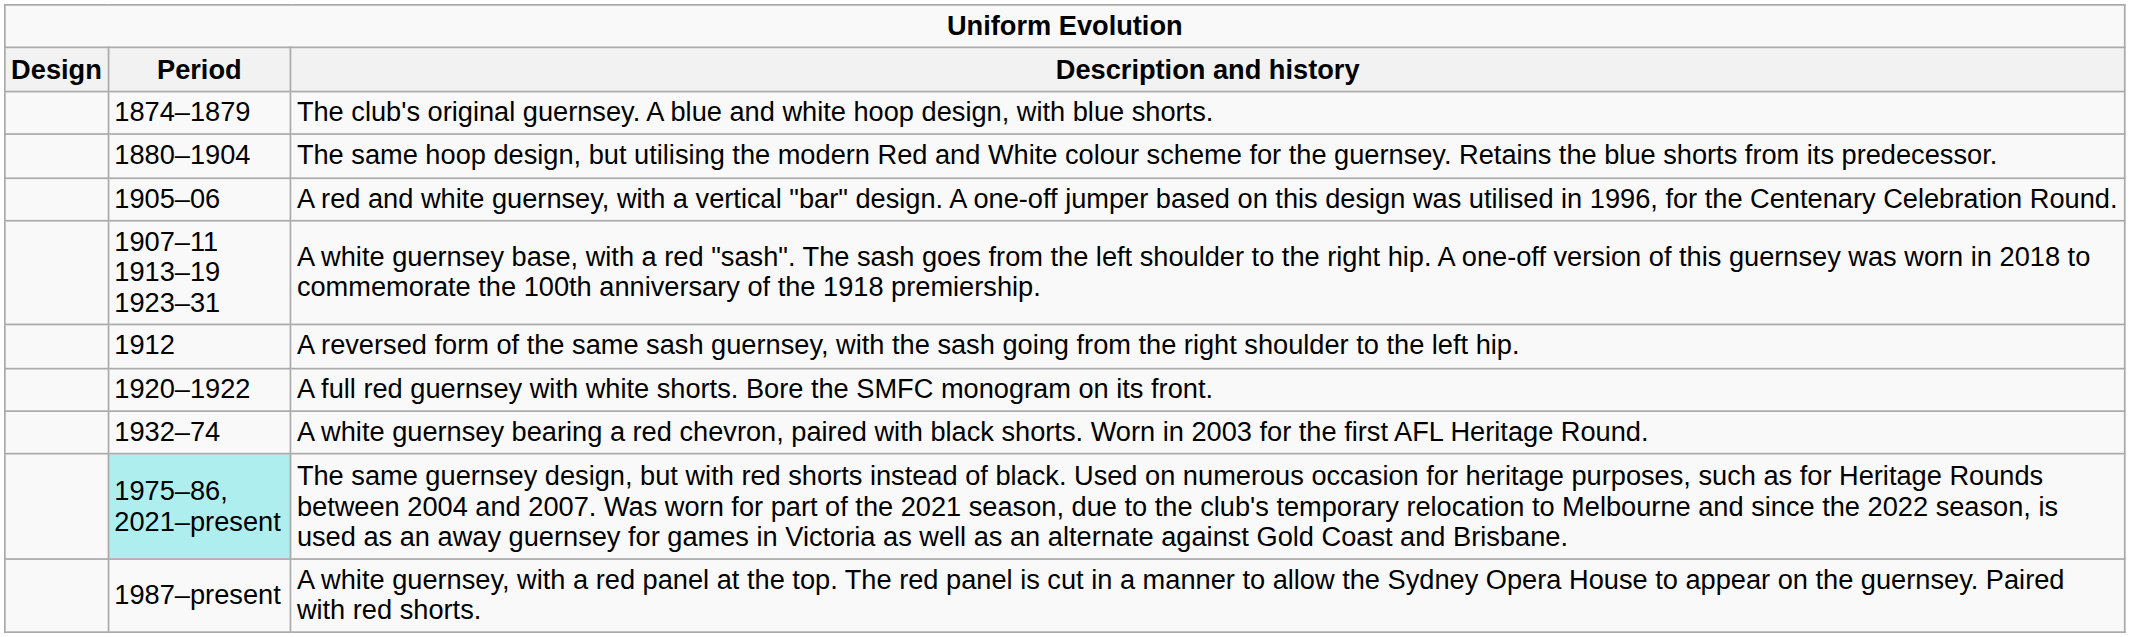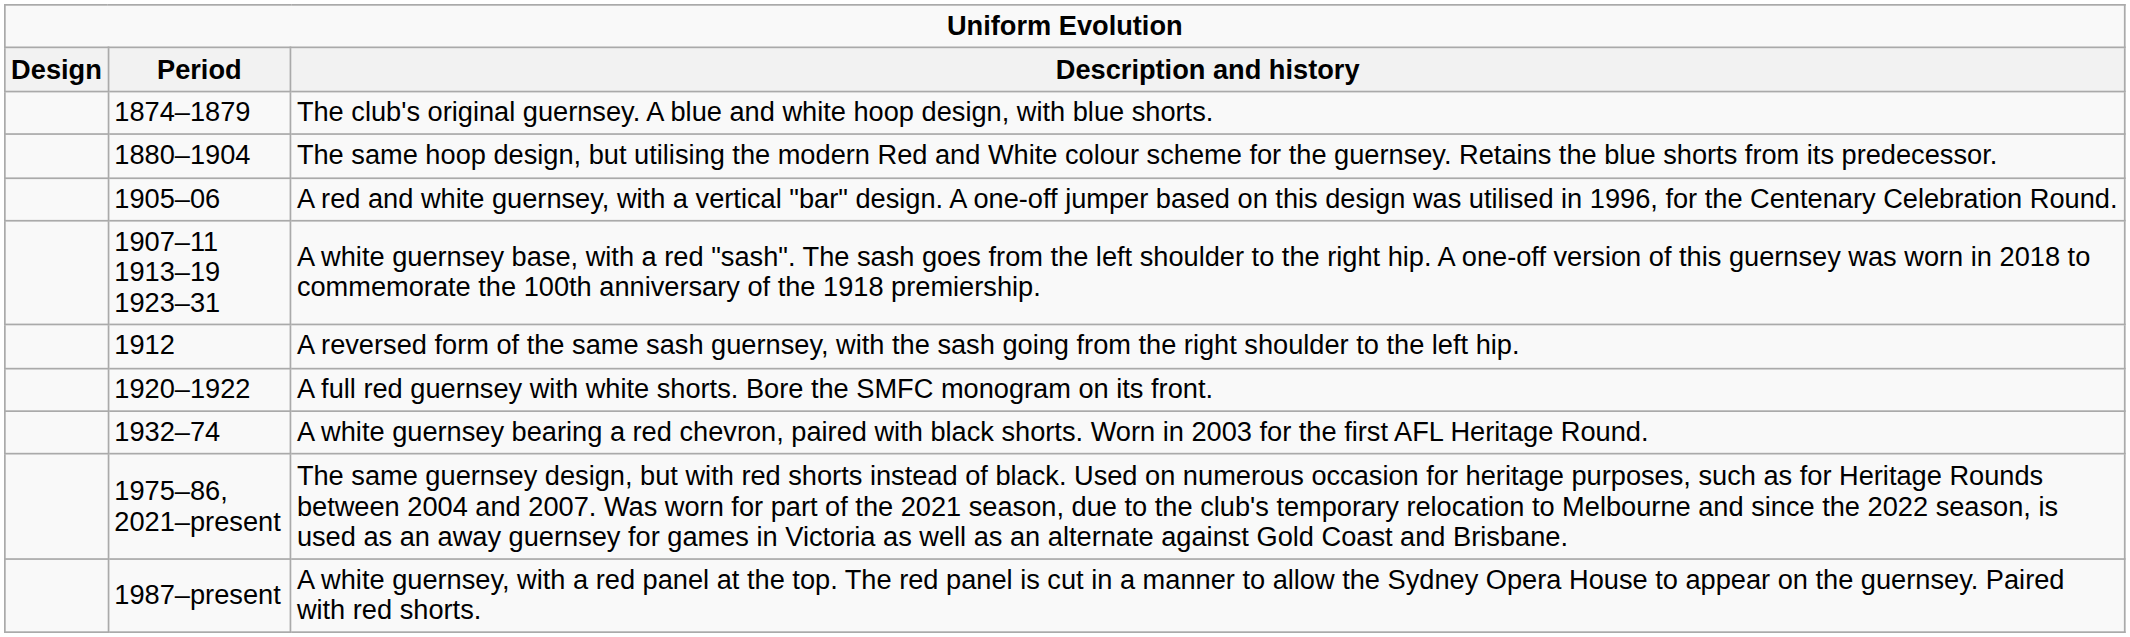(198, 506) paleturquoise background -> (198, 506) no background
